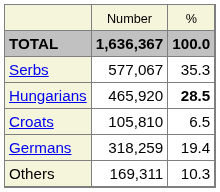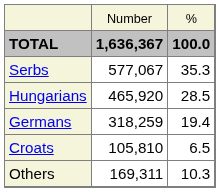(196, 96) bold -> (196, 96) normal
rows swapped: (40, 148) <-> (31, 122)
